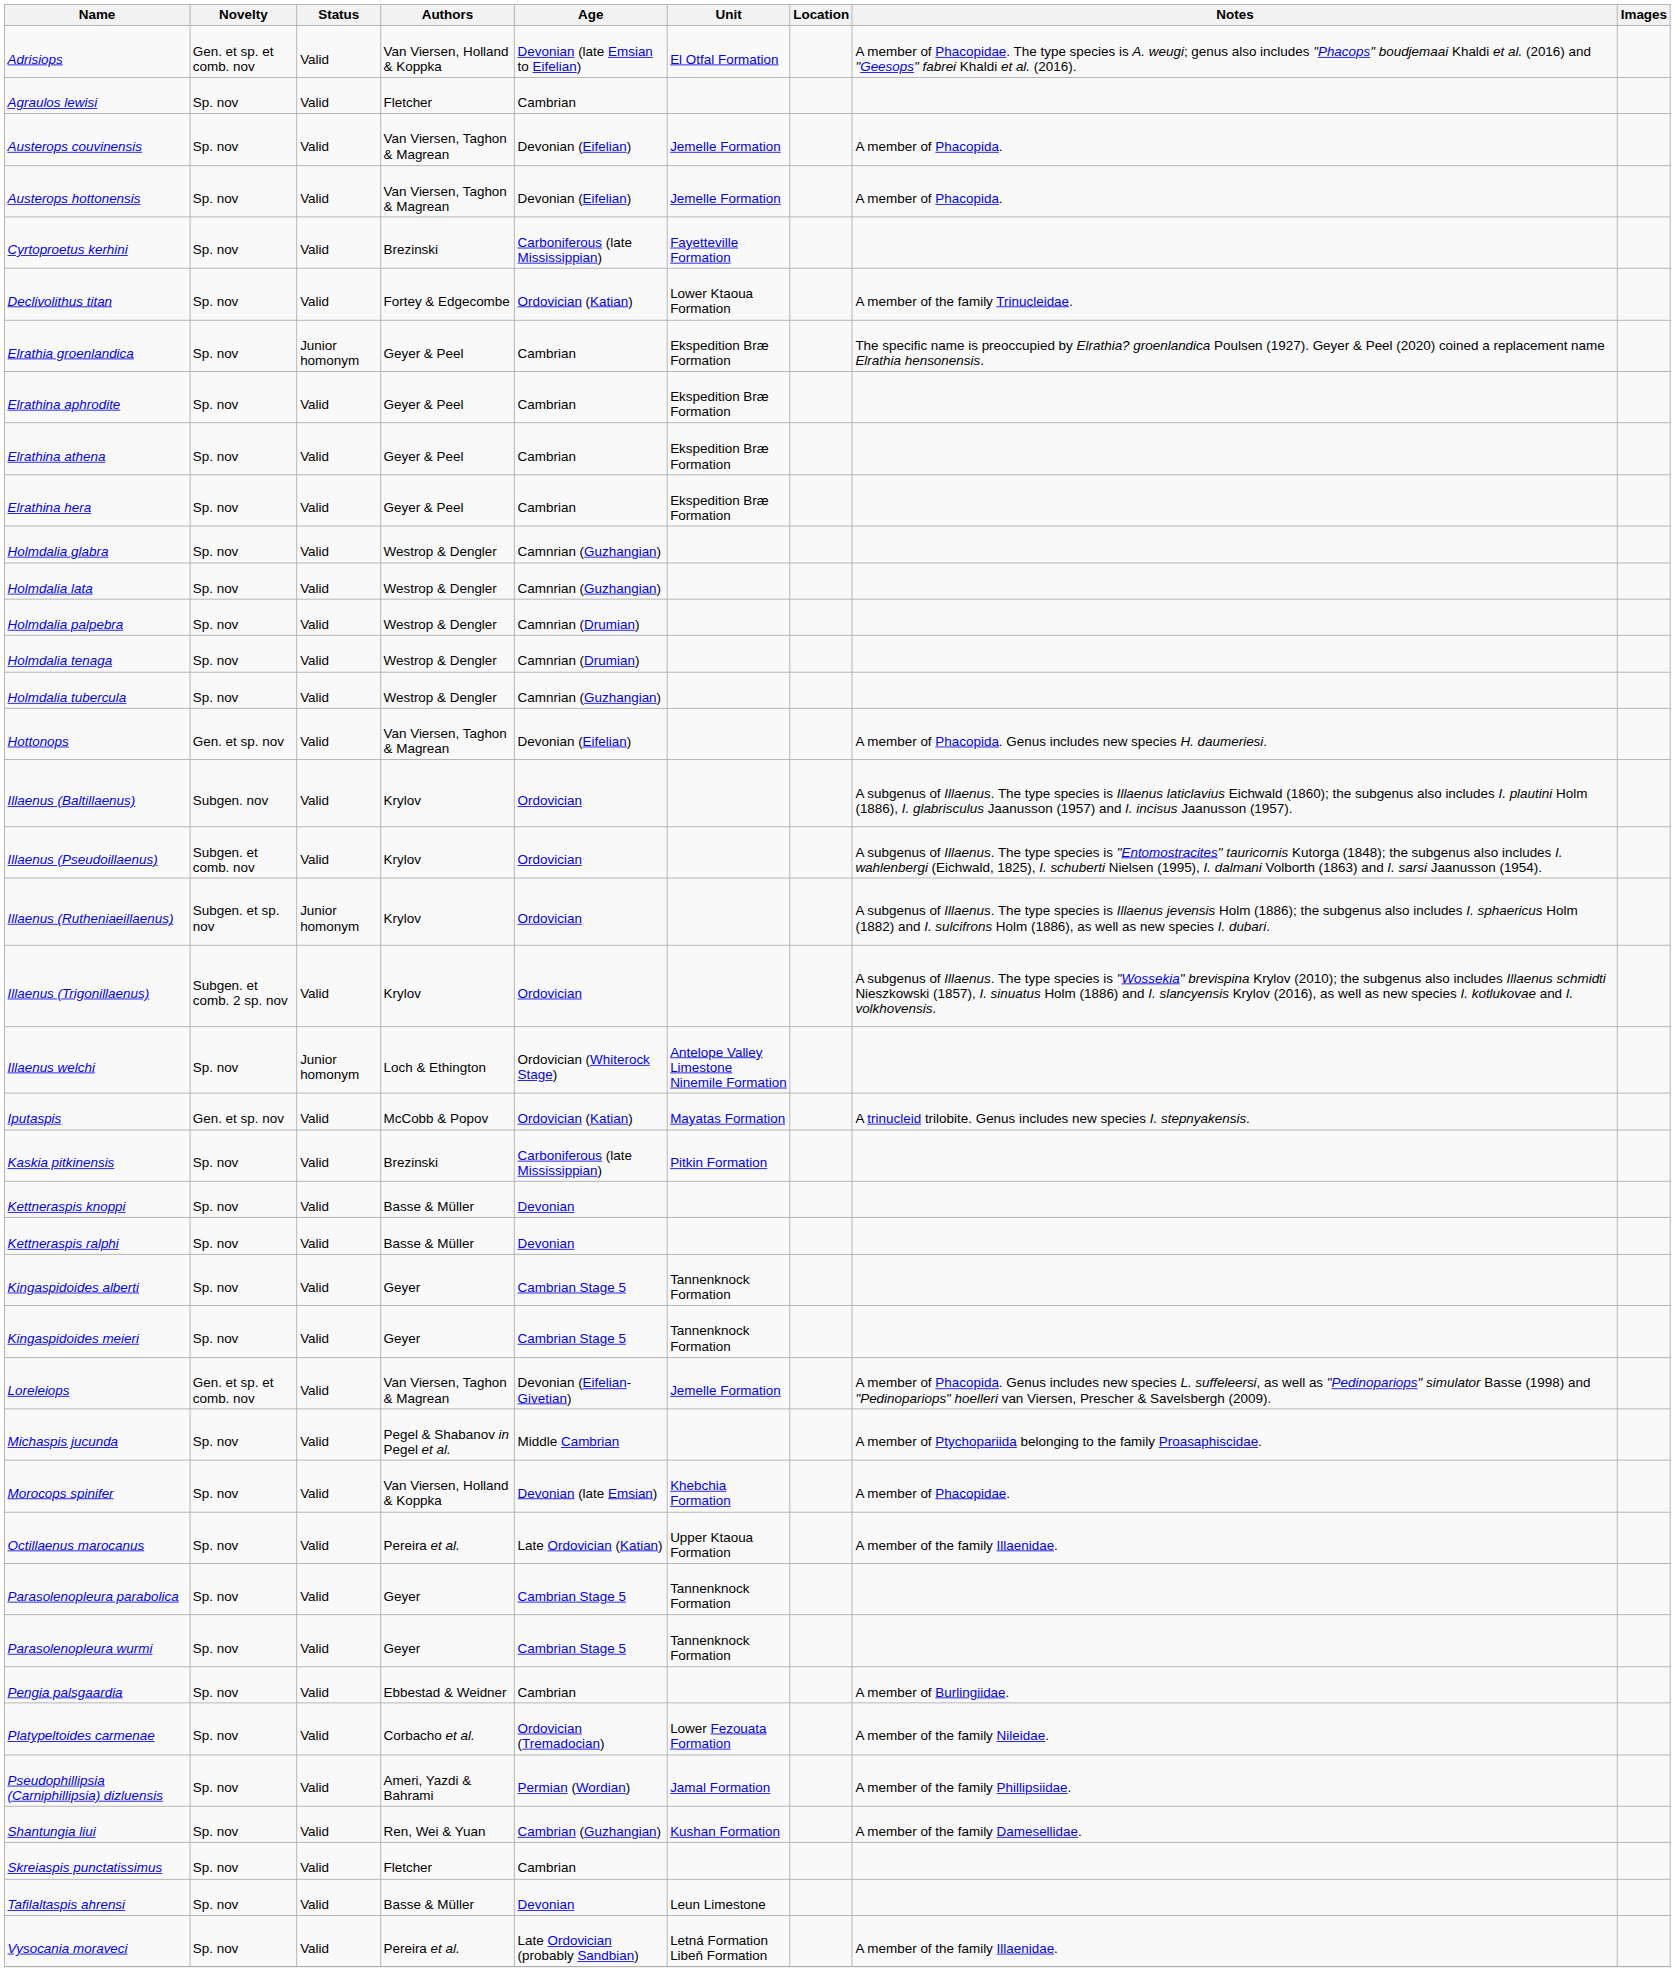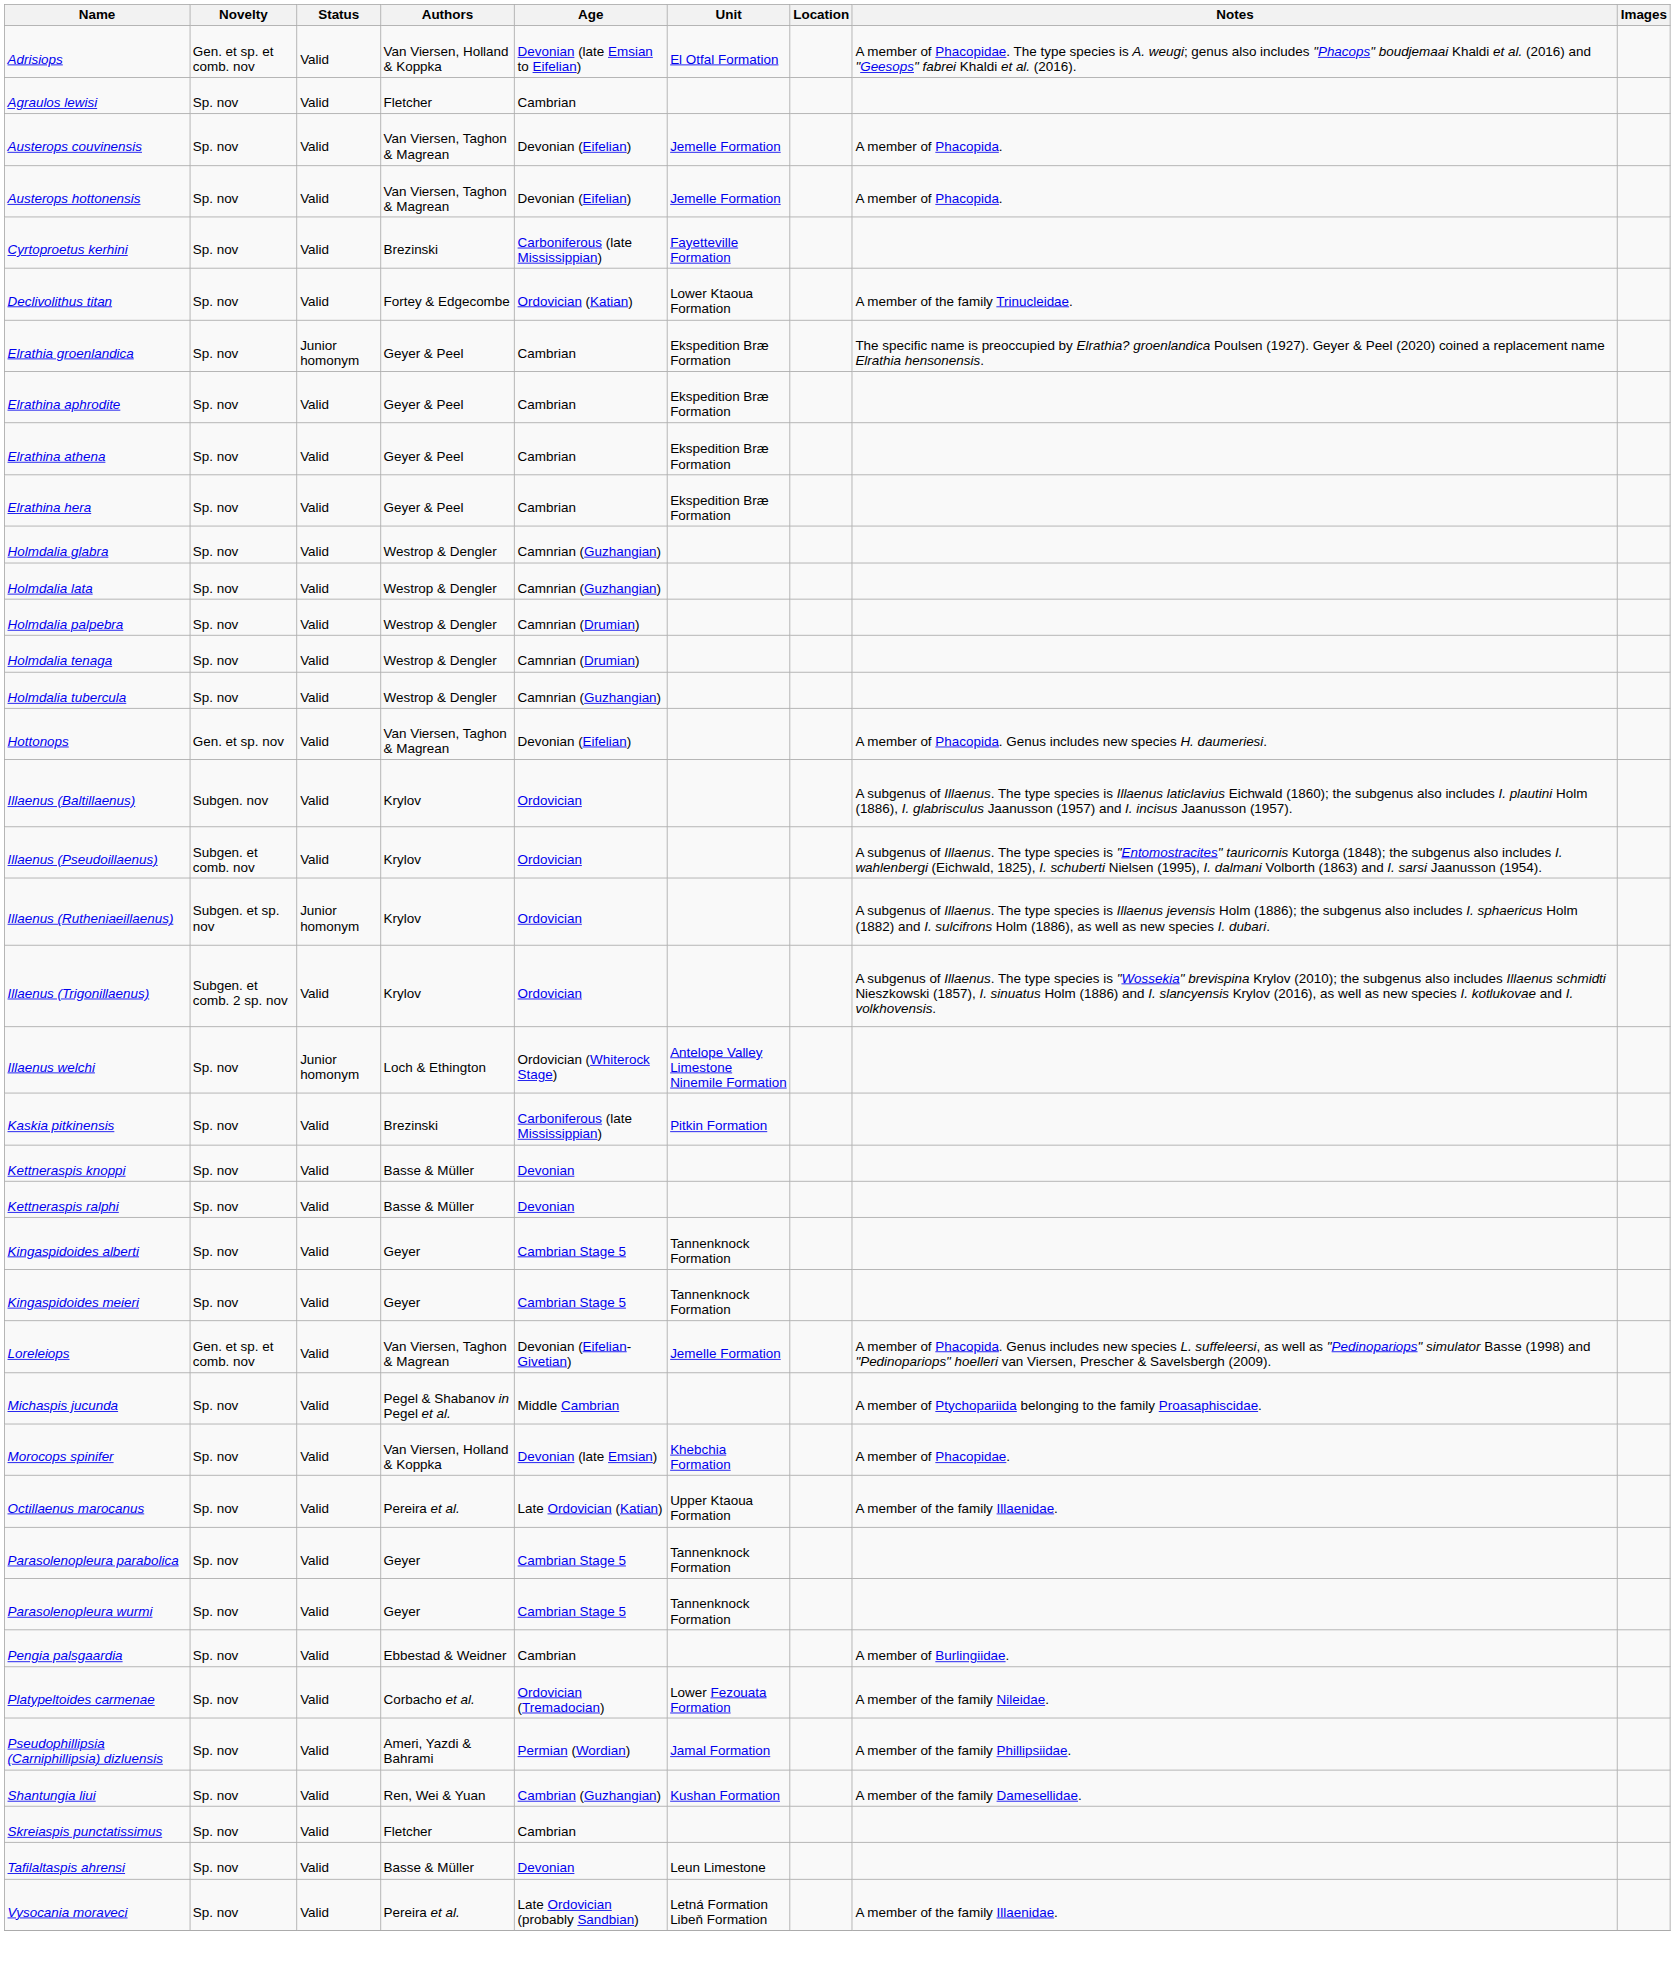- row: (34, 1119)
